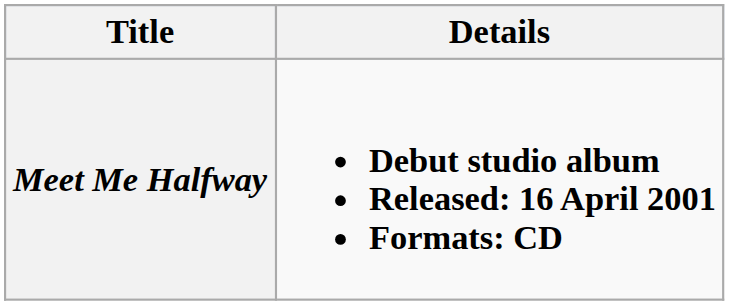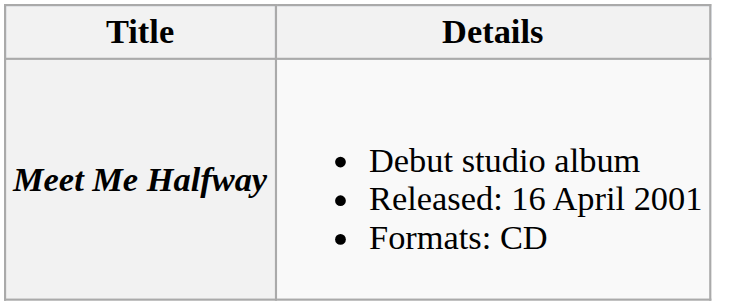(499, 199) bold -> (493, 199) normal
